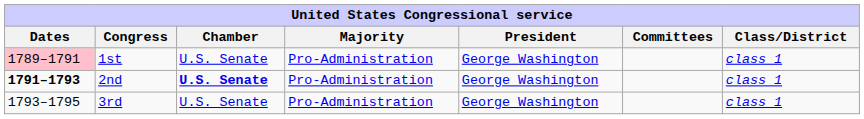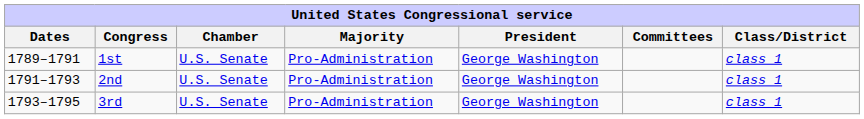(44, 59) pink background -> (44, 59) no background
(44, 81) bold -> (44, 81) normal
(224, 81) bold -> (224, 81) normal
